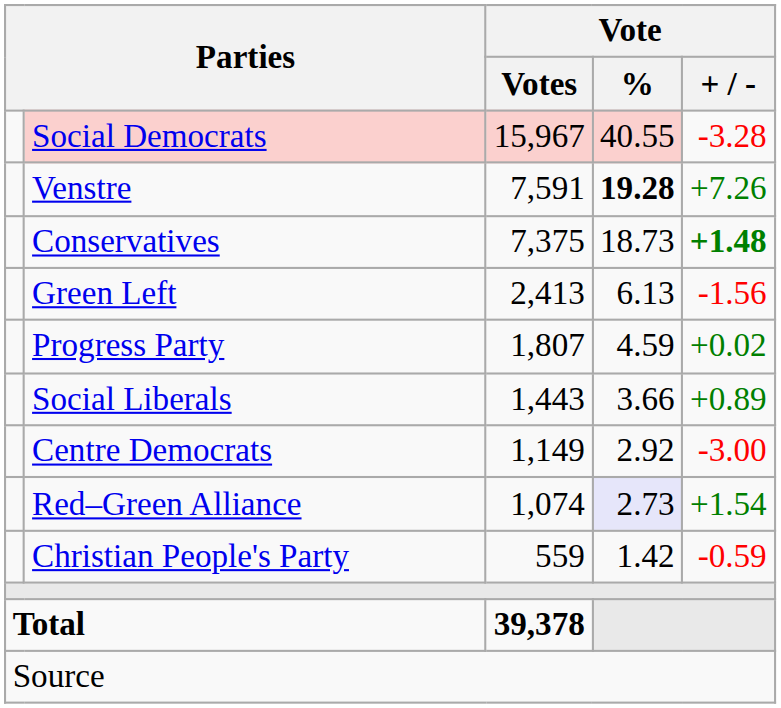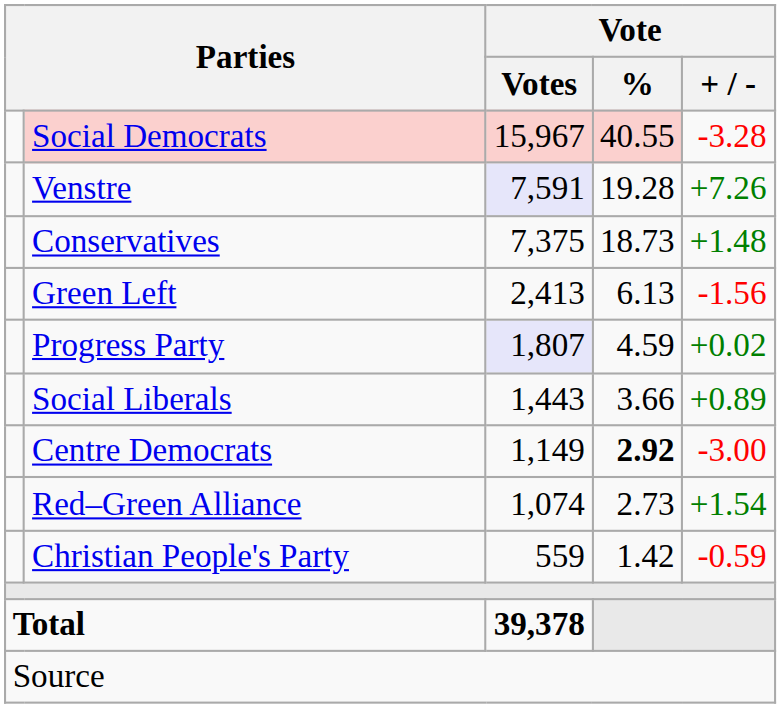(548, 188) no background -> (548, 188) lavender background
(637, 188) bold -> (637, 188) normal
(728, 240) bold -> (728, 240) normal
(548, 345) no background -> (548, 345) lavender background
(646, 450) normal -> (646, 450) bold
(646, 503) lavender background -> (646, 503) no background
